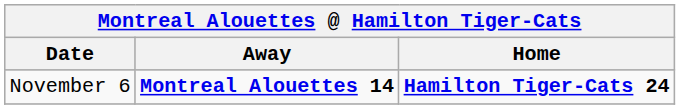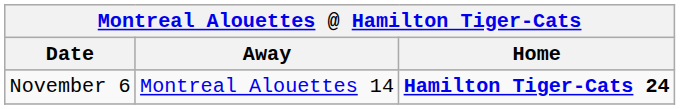(267, 87) bold -> (267, 87) normal
